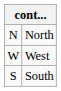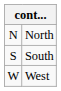rows swapped: (39, 75) <-> (37, 55)
